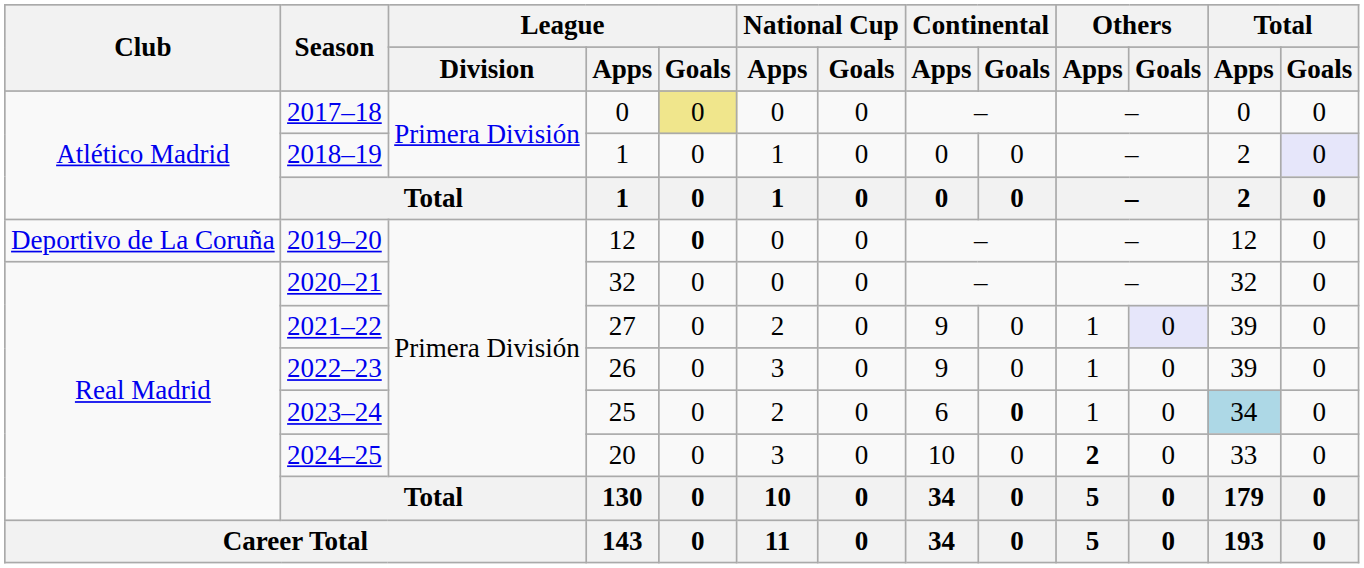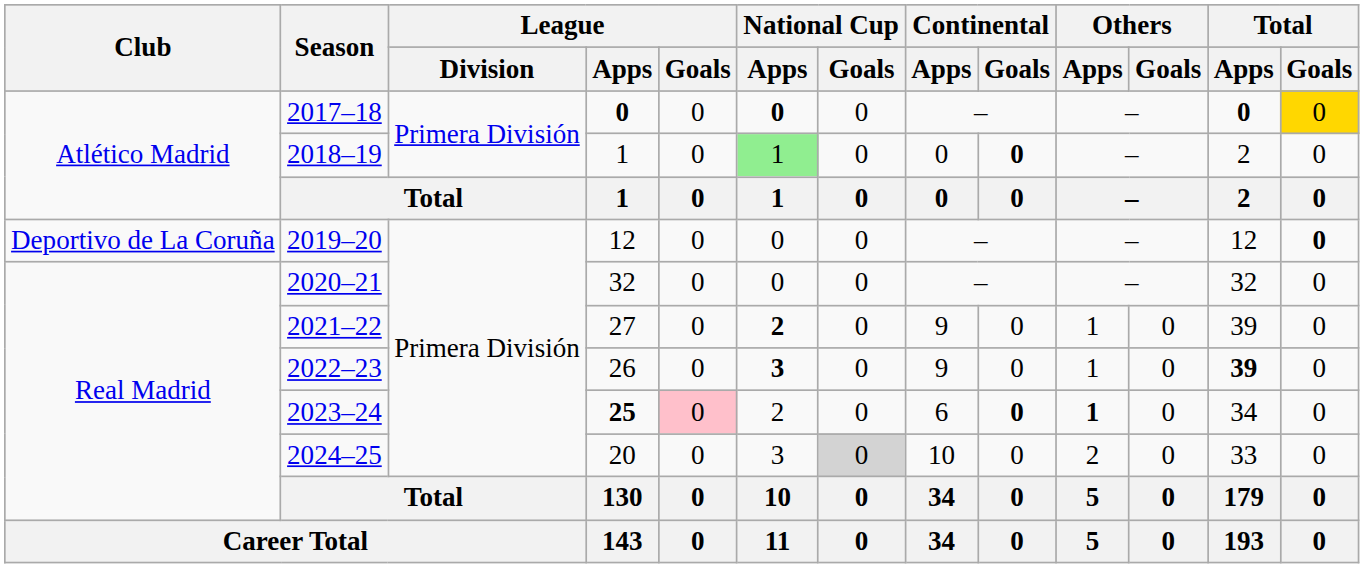(622, 111) normal -> (622, 111) bold
(698, 111) khaki background -> (698, 111) no background
(777, 111) normal -> (777, 111) bold
(1244, 111) normal -> (1244, 111) bold
(1319, 111) no background -> (1319, 111) gold background
(777, 154) no background -> (777, 154) lightgreen background
(1017, 154) normal -> (1017, 154) bold
(1319, 154) lavender background -> (1319, 154) no background
(698, 240) bold -> (698, 240) normal
(1319, 240) normal -> (1319, 240) bold
(777, 326) normal -> (777, 326) bold
(1168, 326) lavender background -> (1168, 326) no background
(777, 369) normal -> (777, 369) bold
(1244, 369) normal -> (1244, 369) bold
(622, 411) normal -> (622, 411) bold
(698, 411) no background -> (698, 411) pink background
(1093, 411) normal -> (1093, 411) bold
(1244, 411) lightblue background -> (1244, 411) no background
(861, 454) no background -> (861, 454) lightgrey background
(1093, 454) bold -> (1093, 454) normal
